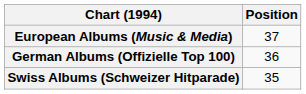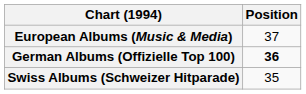(272, 57) normal -> (272, 57) bold
